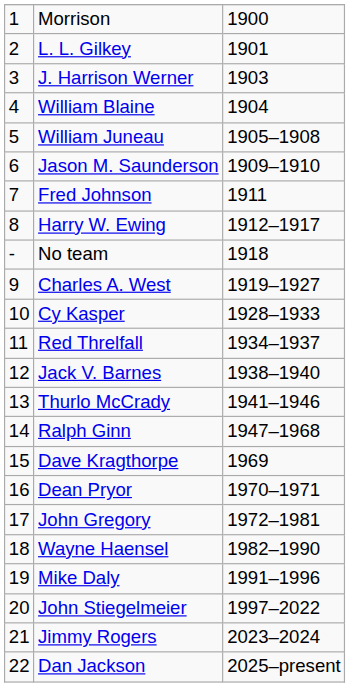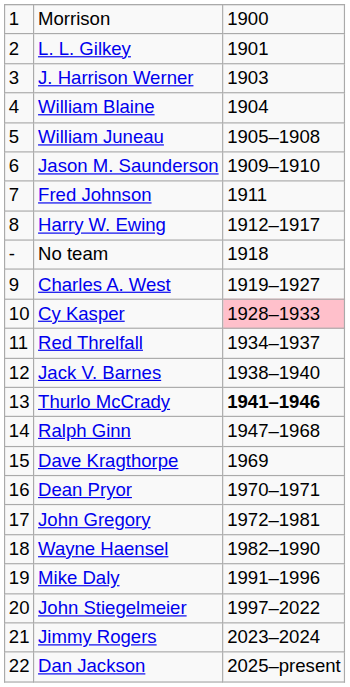(274, 313) no background -> (274, 313) pink background
(274, 401) normal -> (274, 401) bold
